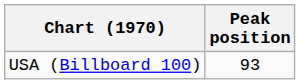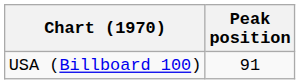(250, 65) 93 -> (250, 65) 91
